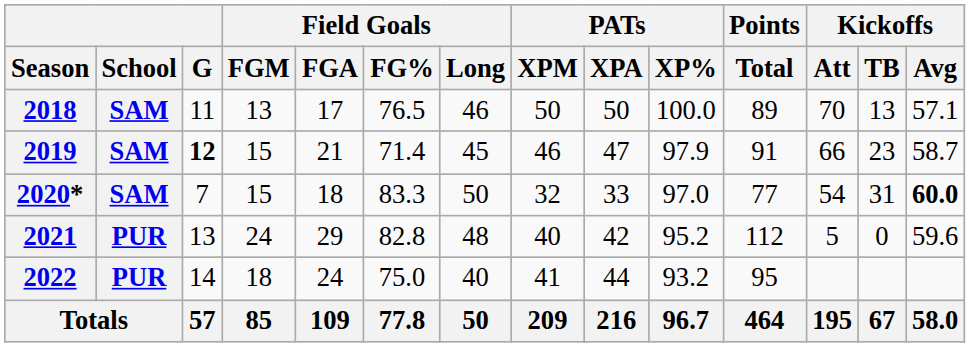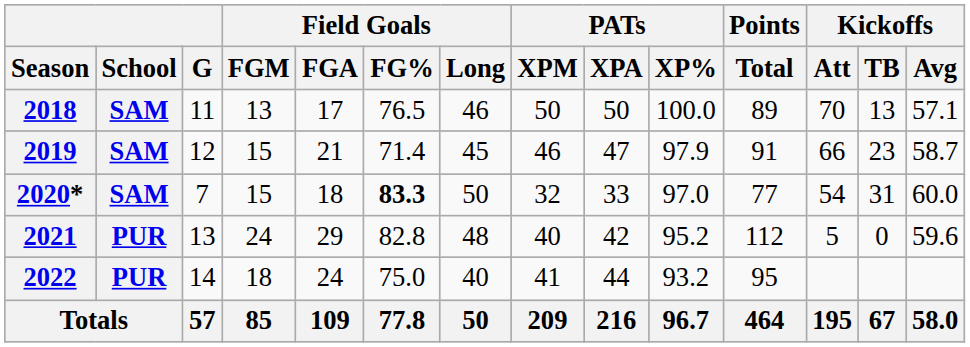(202, 151) bold -> (202, 151) normal
(402, 194) normal -> (402, 194) bold
(935, 194) bold -> (935, 194) normal
